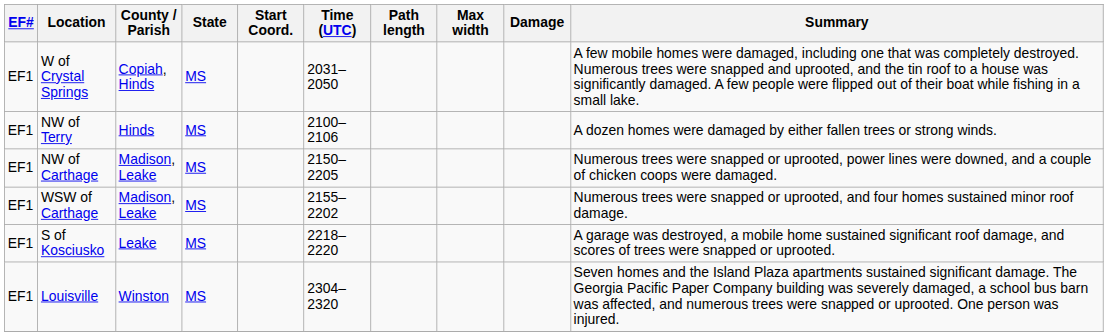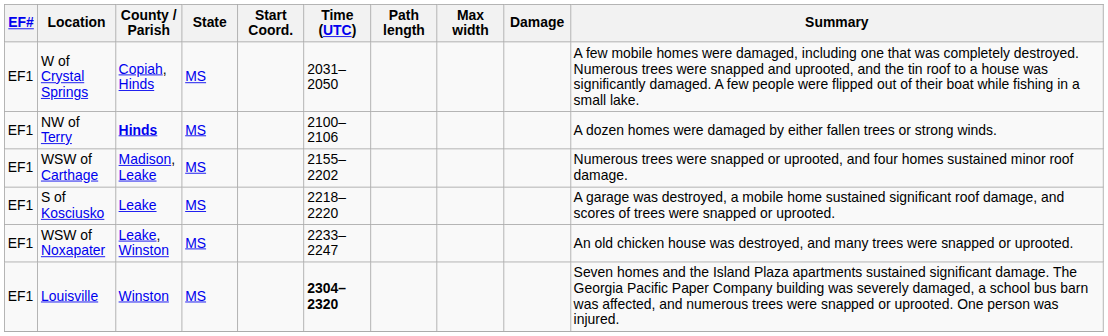(136, 130) normal -> (138, 130) bold
- row: (70, 167)
+ row: (73, 243)
(327, 296) normal -> (327, 296) bold
